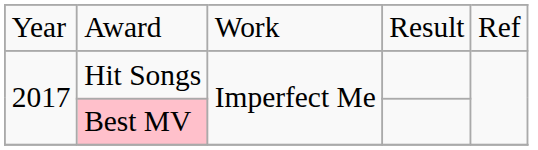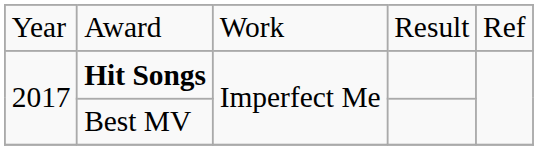(143, 74) normal -> (145, 74) bold
(138, 121) pink background -> (138, 121) no background
